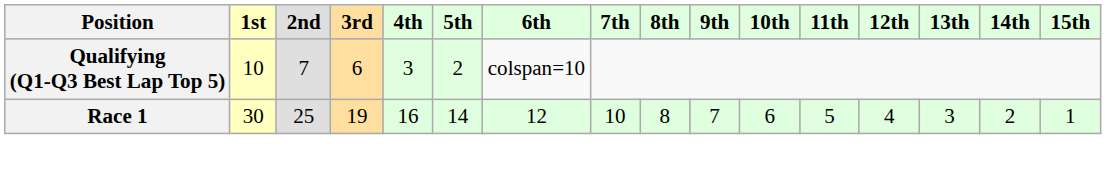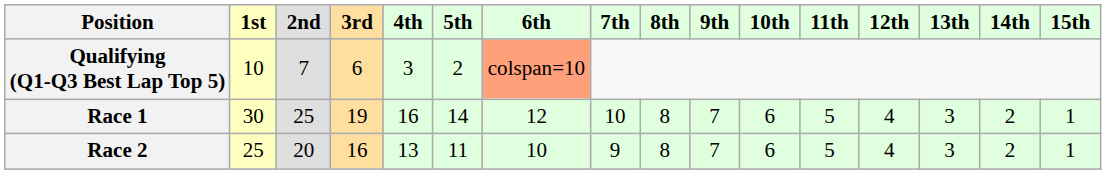(536, 68) no background -> (536, 68) lightsalmon background
+ row: (117, 150)
